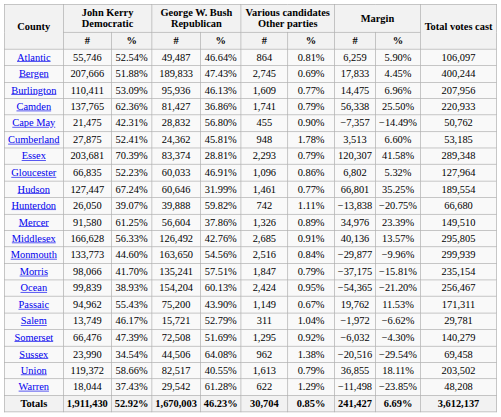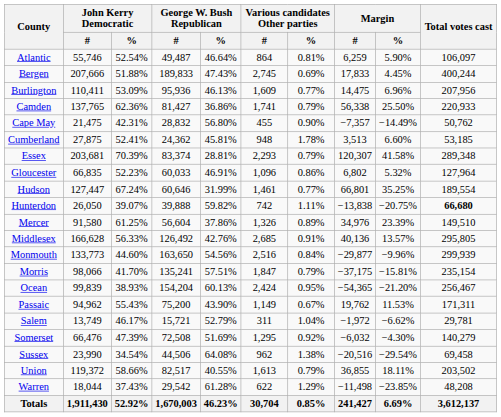(459, 205) normal -> (459, 205) bold
